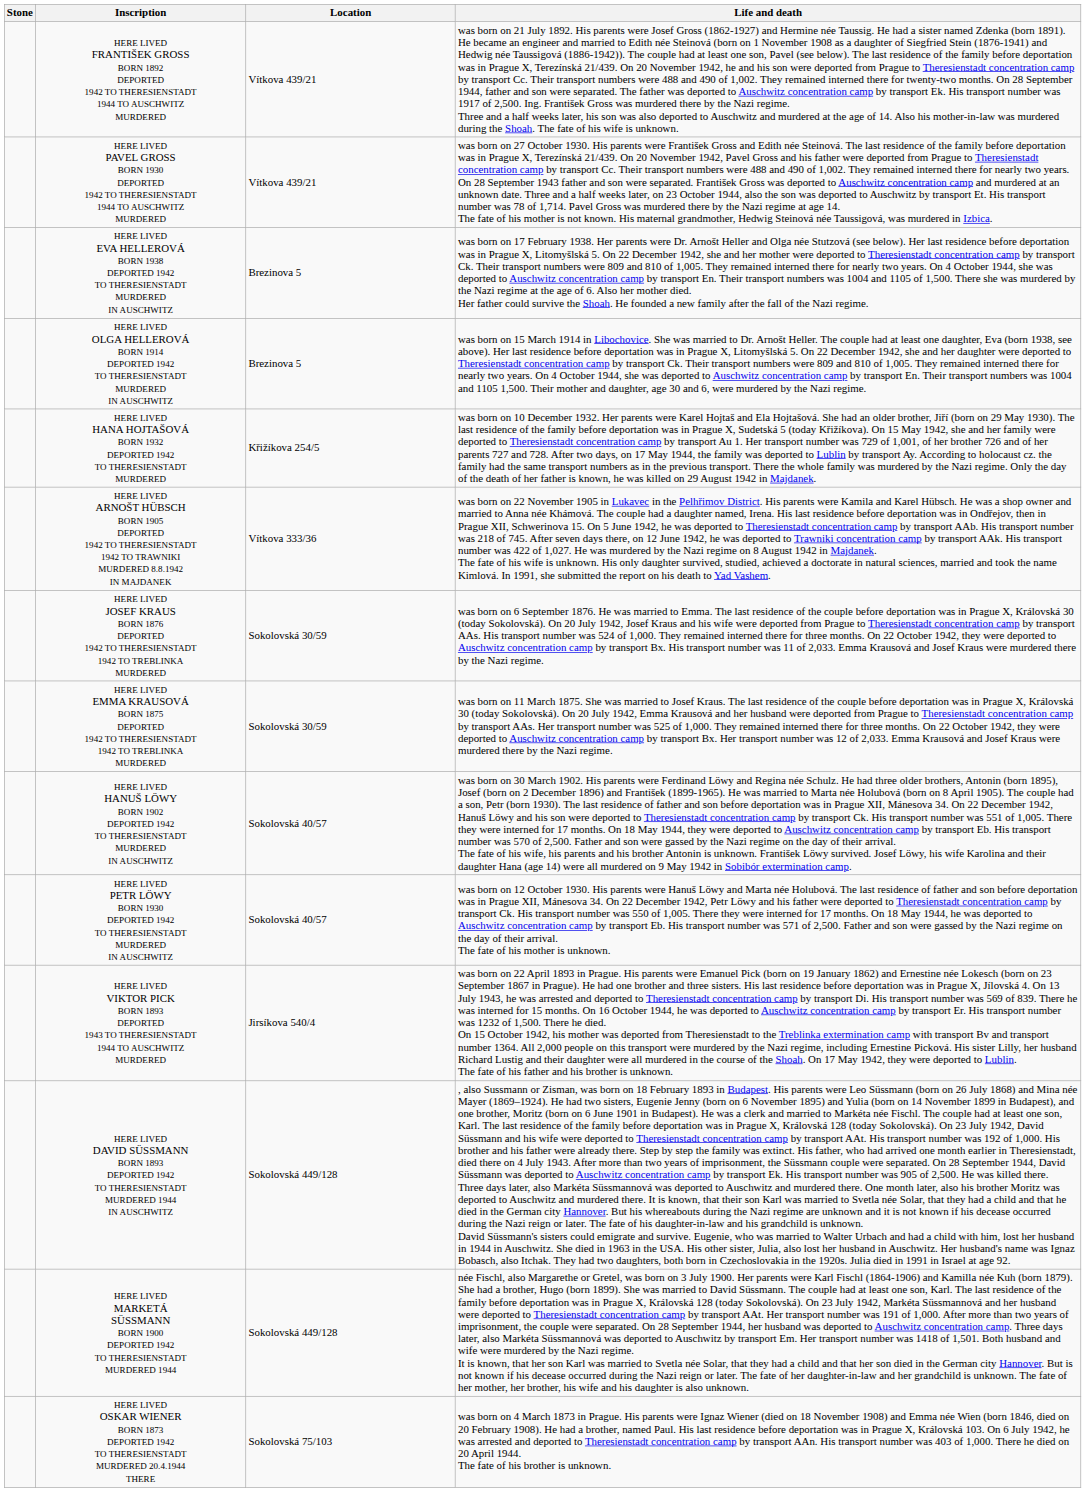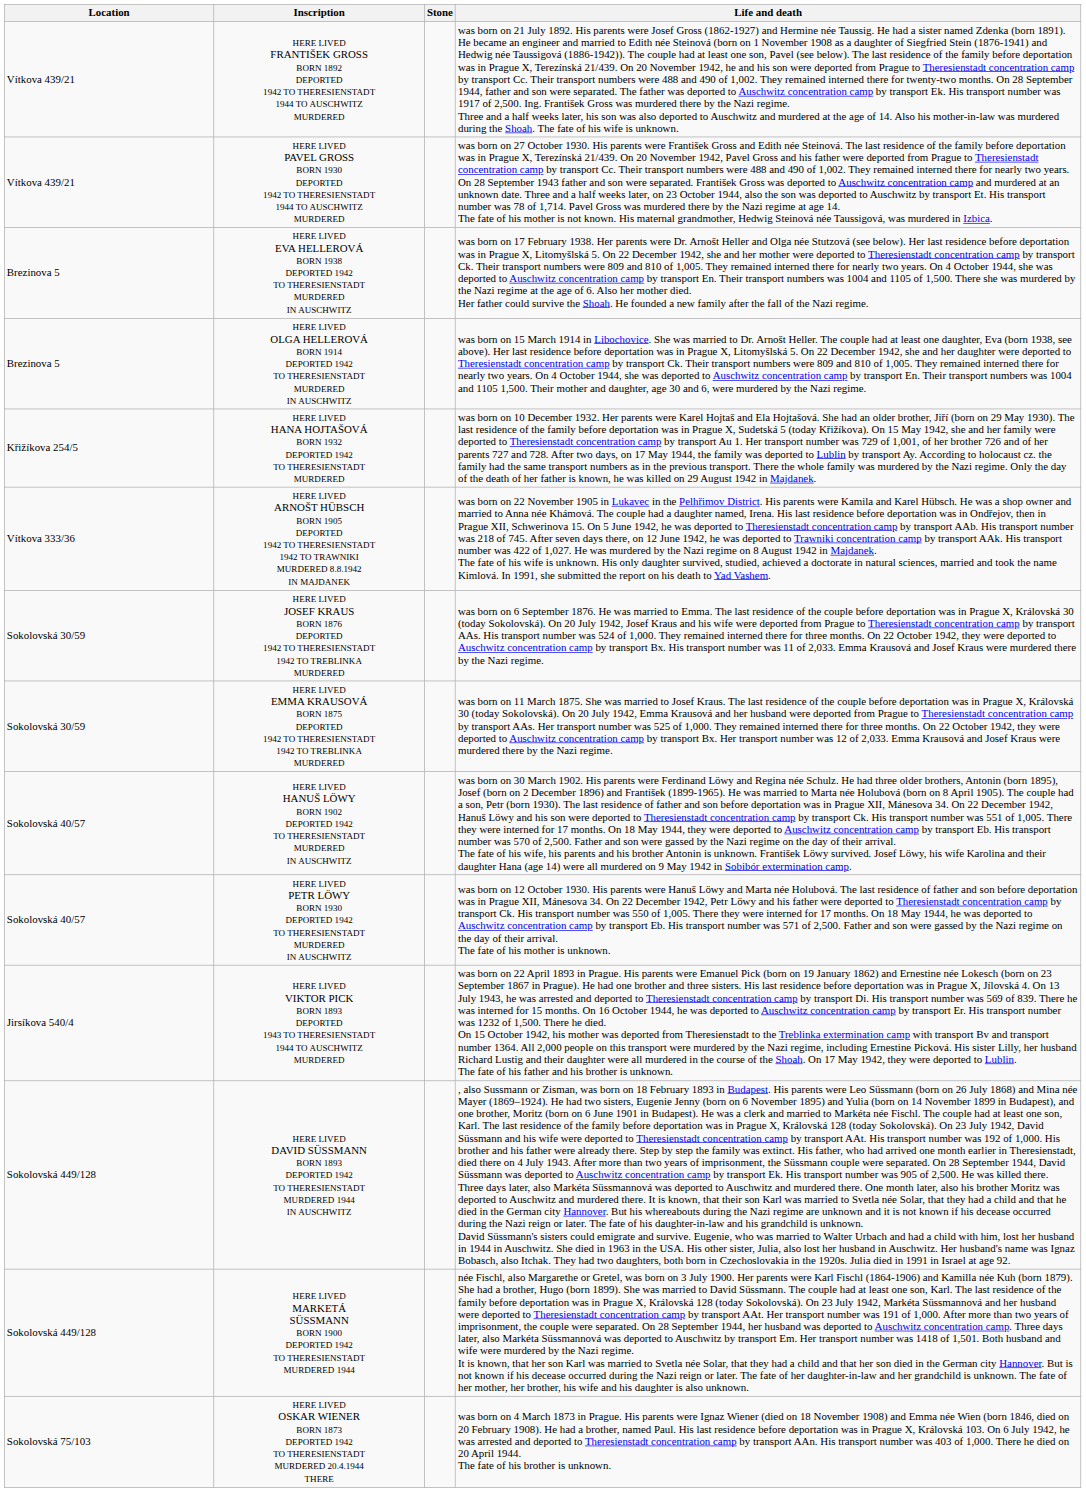columns swapped: (20, 13) <-> (351, 13)
